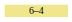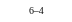(36, 11) khaki background -> (36, 11) no background
